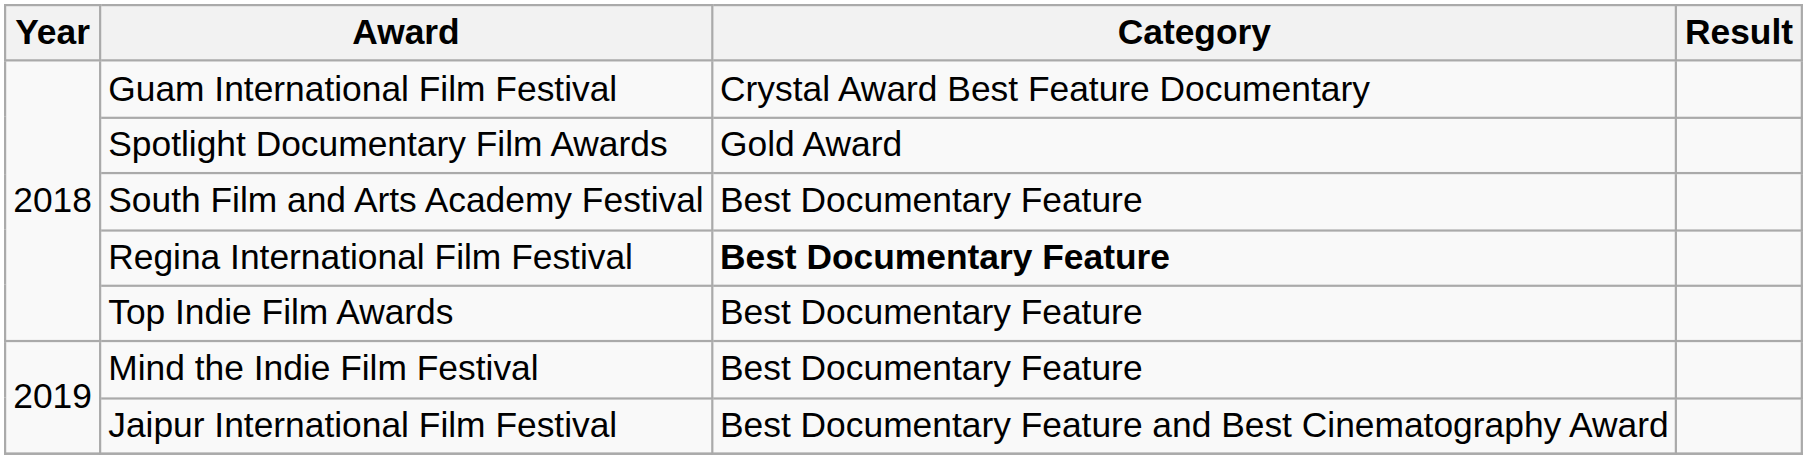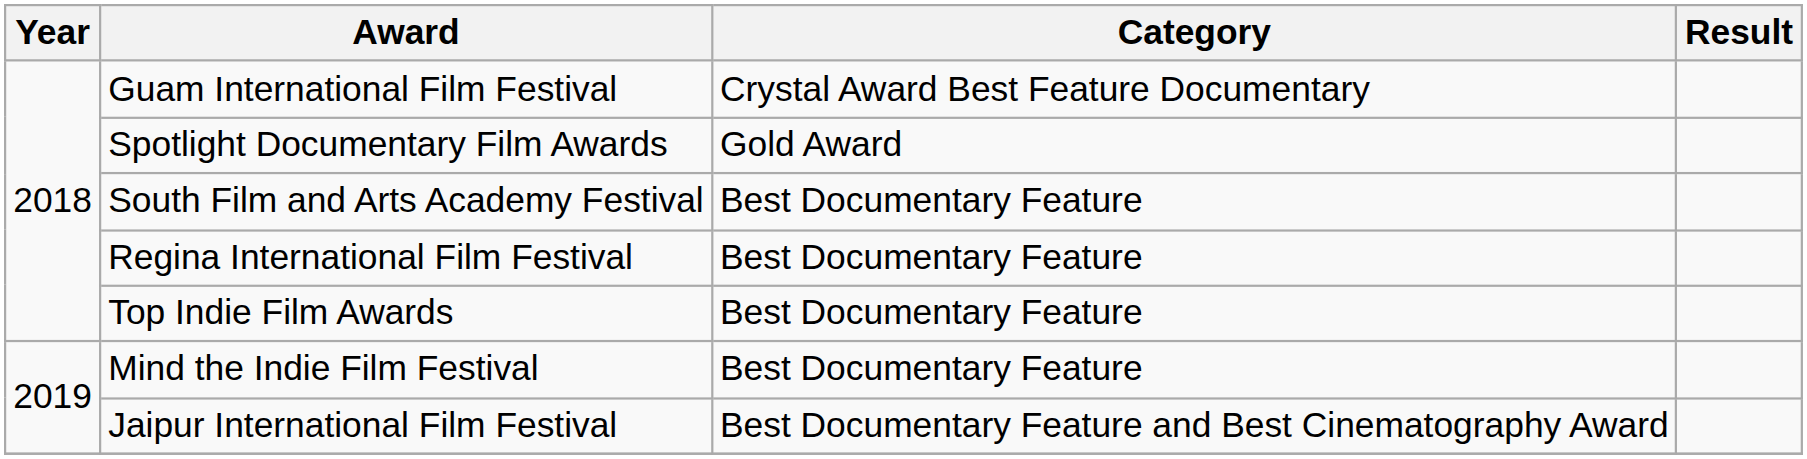(945, 256) bold -> (931, 256) normal
